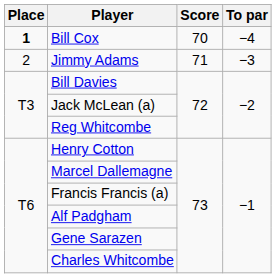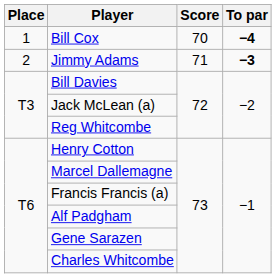(26, 37) bold -> (26, 37) normal
(247, 37) normal -> (247, 37) bold
(247, 60) normal -> (247, 60) bold
